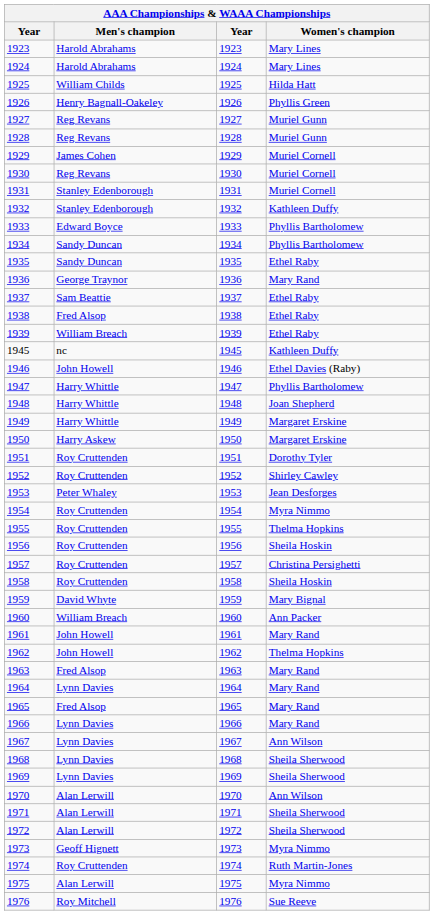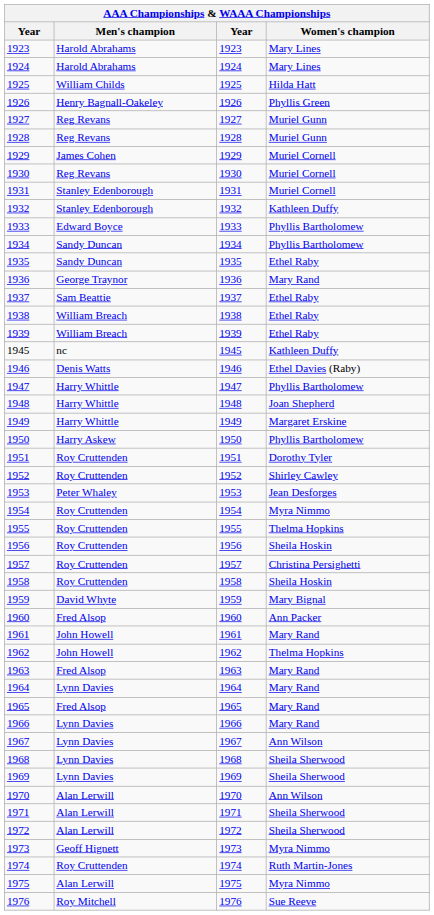(81, 315) Fred Alsop -> (92, 315) William Breach
(85, 368) John Howell -> (83, 368) Denis Watts
(308, 439) Margaret Erskine -> (316, 439) Phyllis Bartholomew
(92, 617) William Breach -> (81, 617) Fred Alsop
